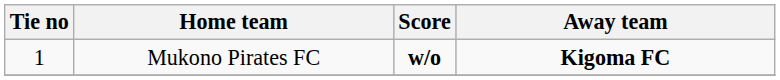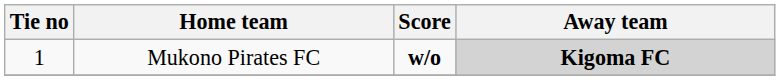(615, 57) no background -> (615, 57) lightgrey background
